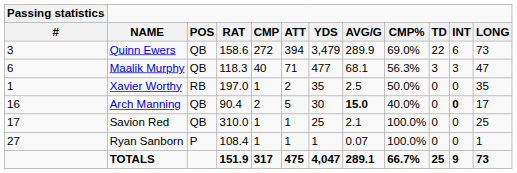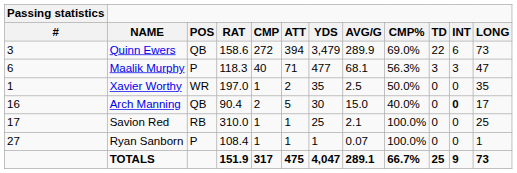(198, 68) QB -> (194, 68) P
(198, 86) RB -> (199, 86) WR
(357, 104) bold -> (357, 104) normal
(198, 123) QB -> (198, 123) RB
